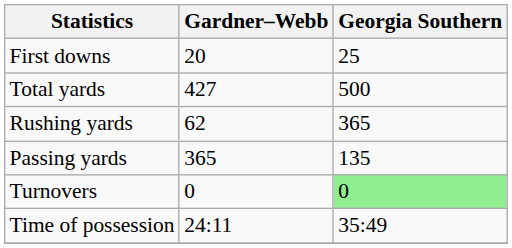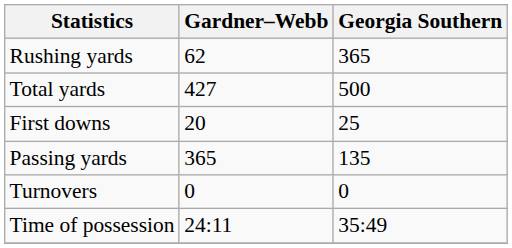rows swapped: (60, 55) <-> (71, 123)
(344, 191) lightgreen background -> (344, 191) no background
